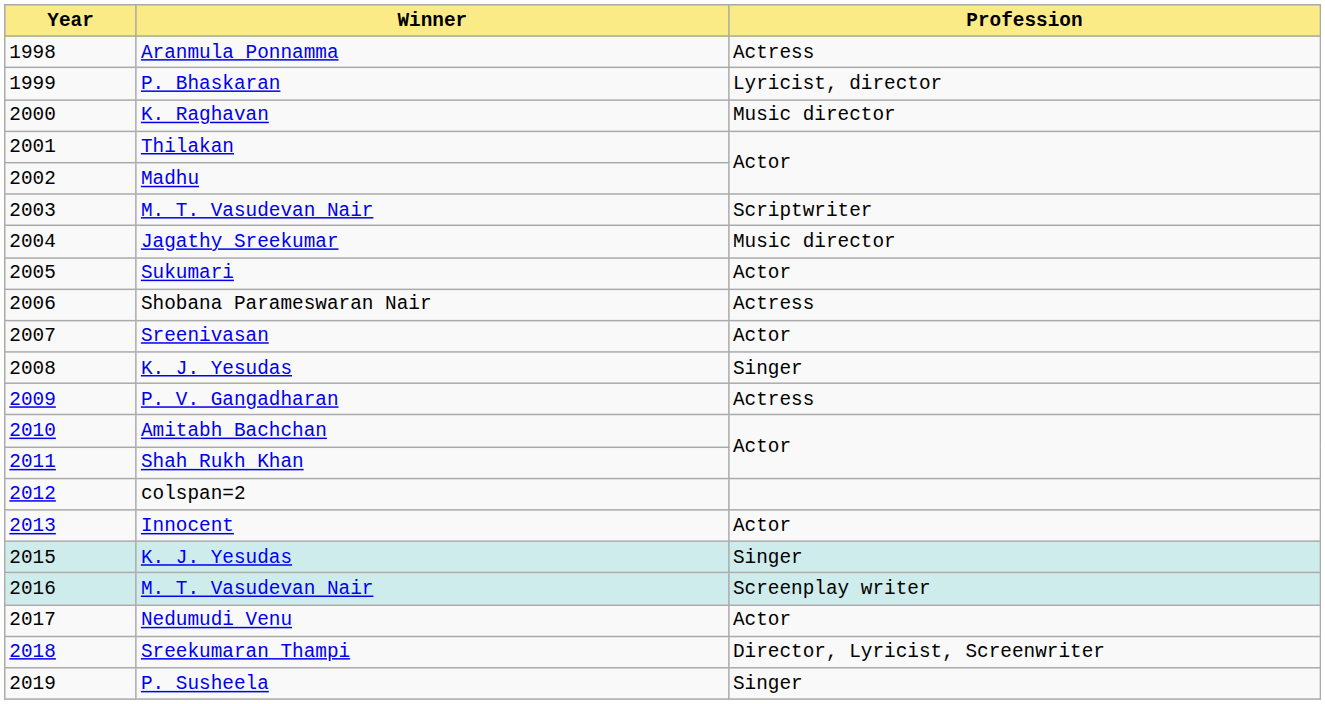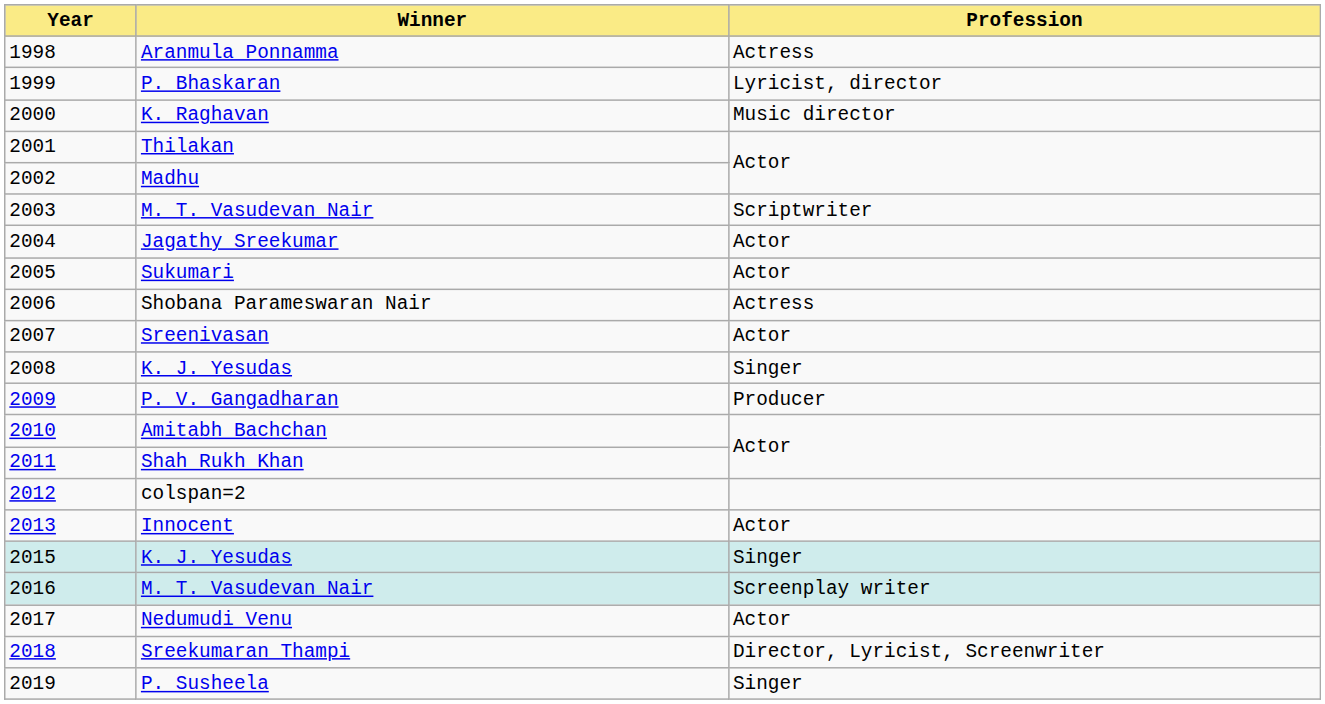(814, 242) Music director -> (762, 242) Actor
(774, 399) Actress -> (779, 399) Producer
